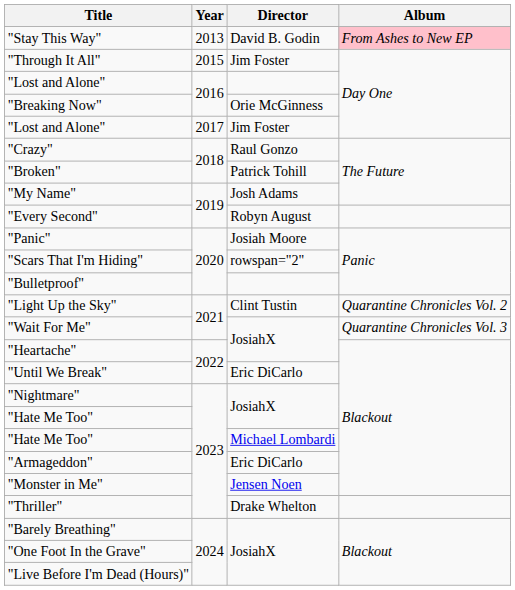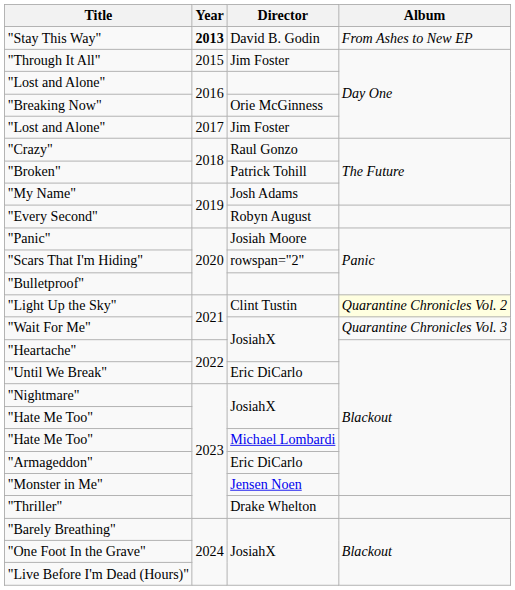(210, 37) normal -> (210, 37) bold
(407, 37) pink background -> (407, 37) no background
(425, 305) no background -> (425, 305) lightyellow background
